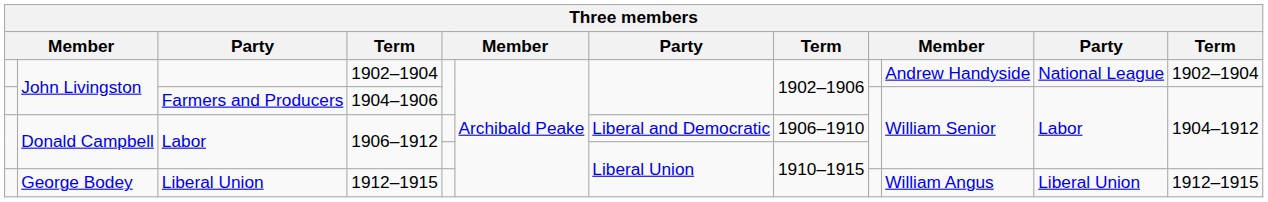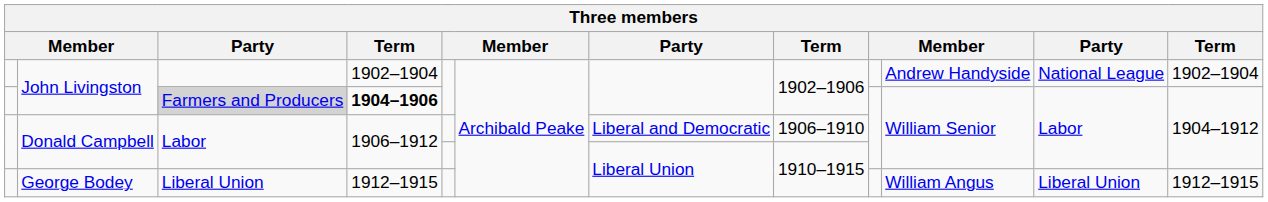(253, 100) no background -> (253, 100) lightgrey background
(395, 100) normal -> (395, 100) bold
